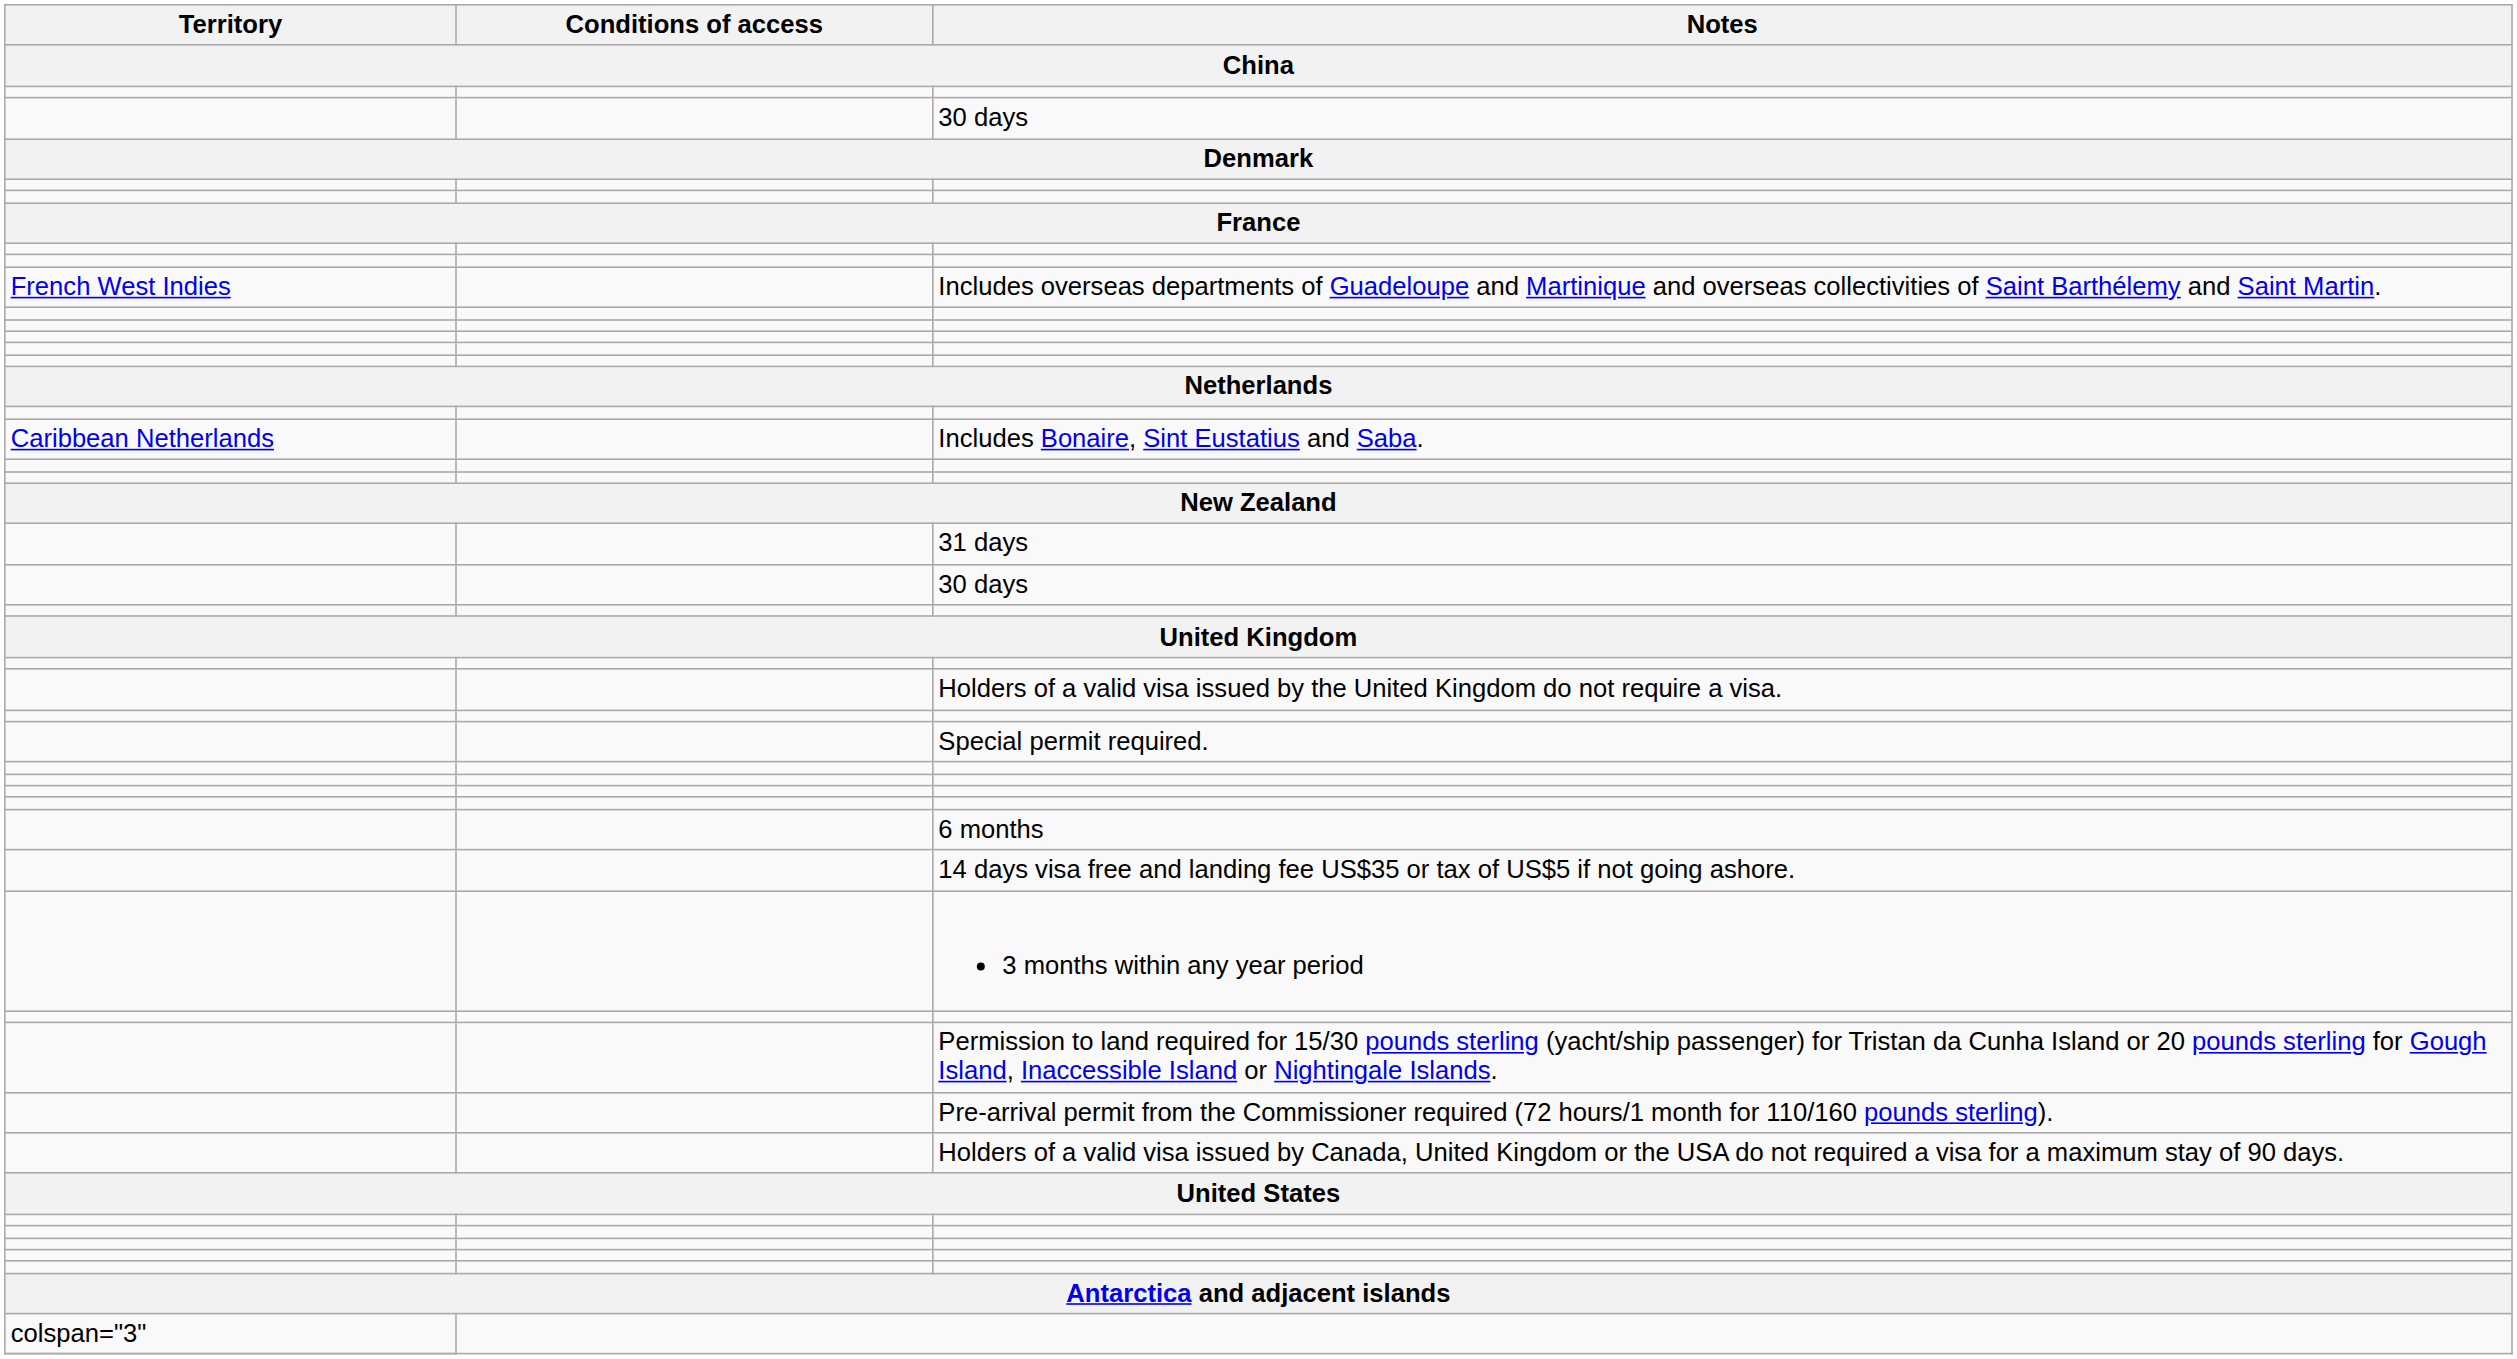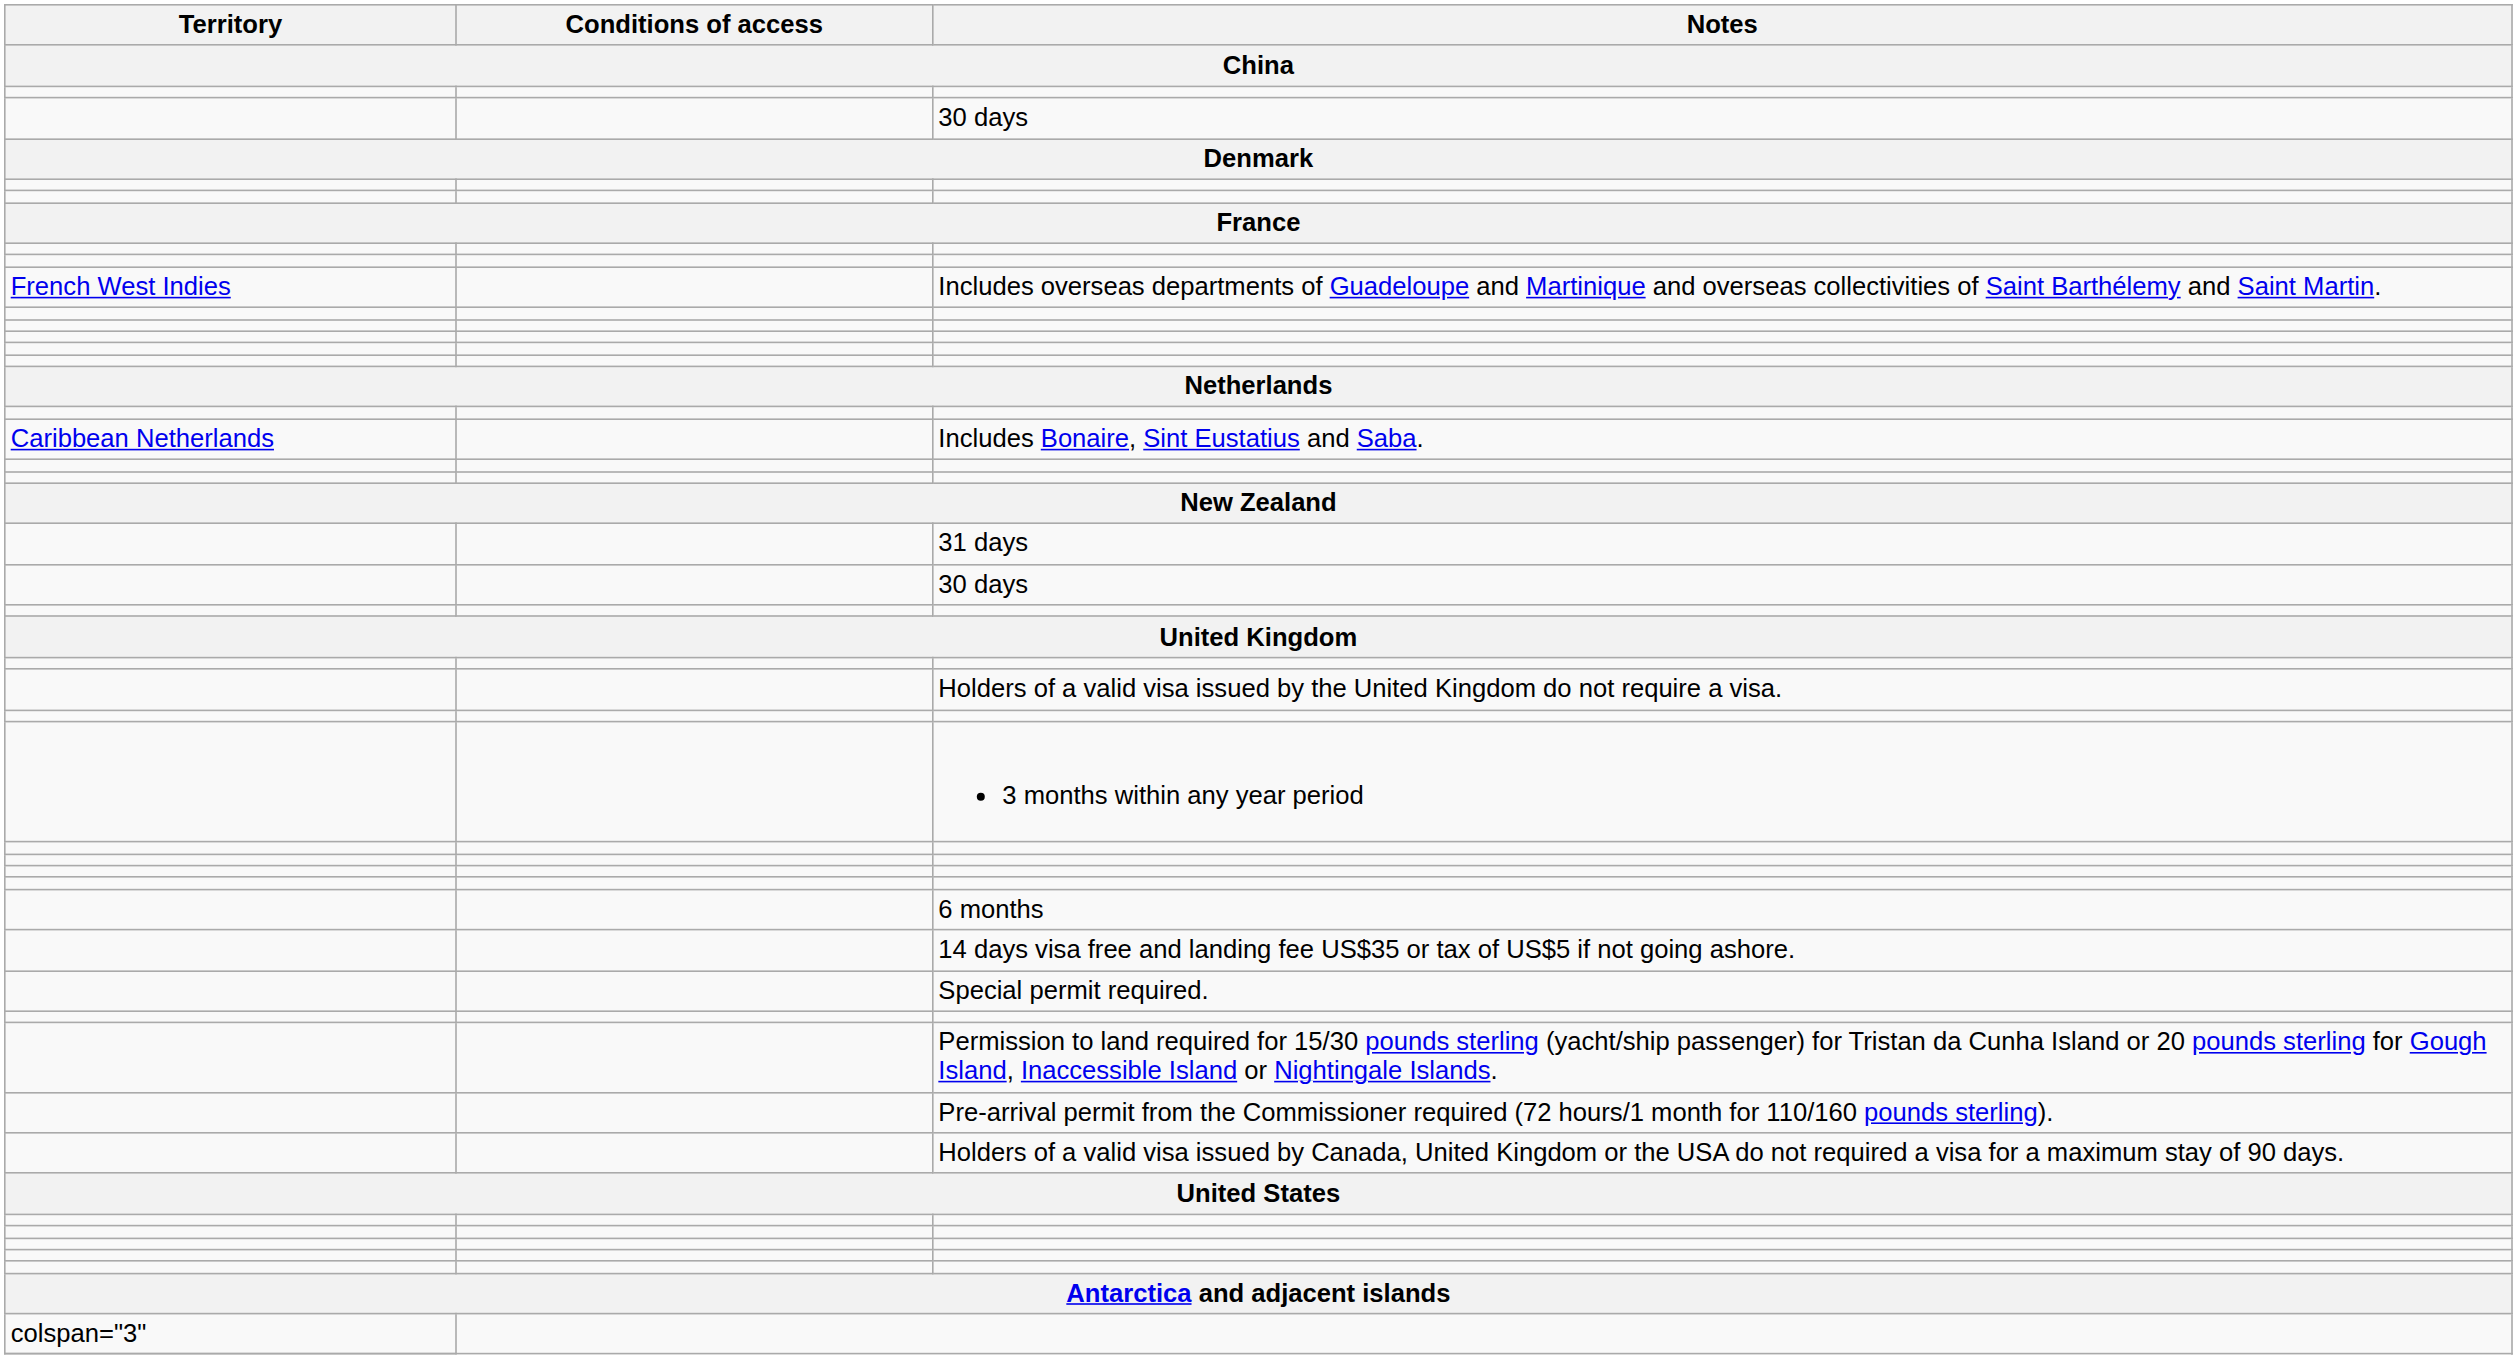rows swapped: (230, 742) <-> (230, 951)
